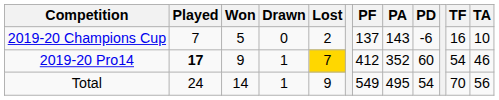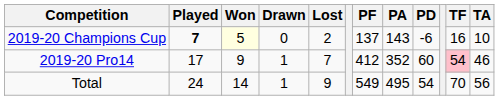(196, 38) normal -> (196, 38) bold
(240, 38) no background -> (240, 38) lightyellow background
(196, 60) bold -> (196, 60) normal
(327, 60) gold background -> (327, 60) no background
(458, 60) no background -> (458, 60) pink background
